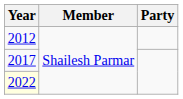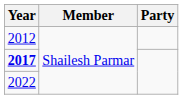(22, 60) normal -> (22, 60) bold
(22, 82) lightyellow background -> (22, 82) no background
